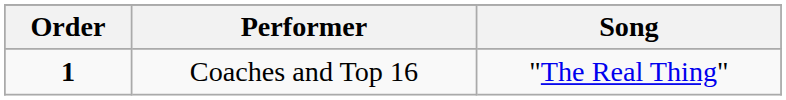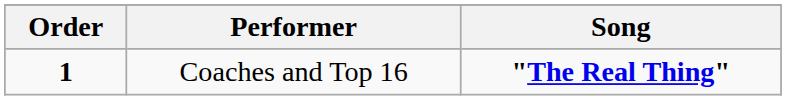(629, 71) normal -> (621, 71) bold
